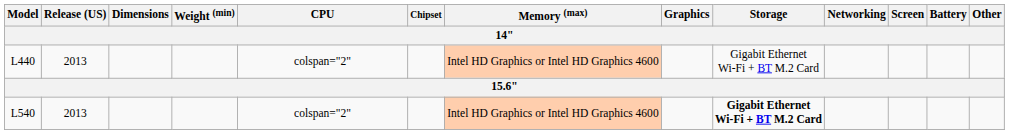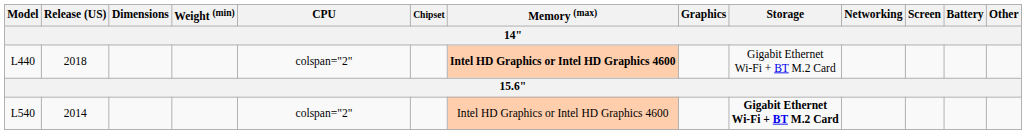(75, 61) 2013 -> (75, 61) 2018
(553, 61) normal -> (563, 61) bold
(75, 112) 2013 -> (75, 112) 2014
